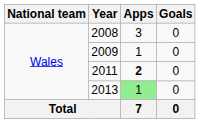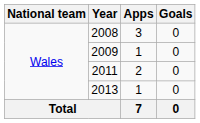(139, 71) bold -> (139, 71) normal
(139, 90) lightgreen background -> (139, 90) no background
